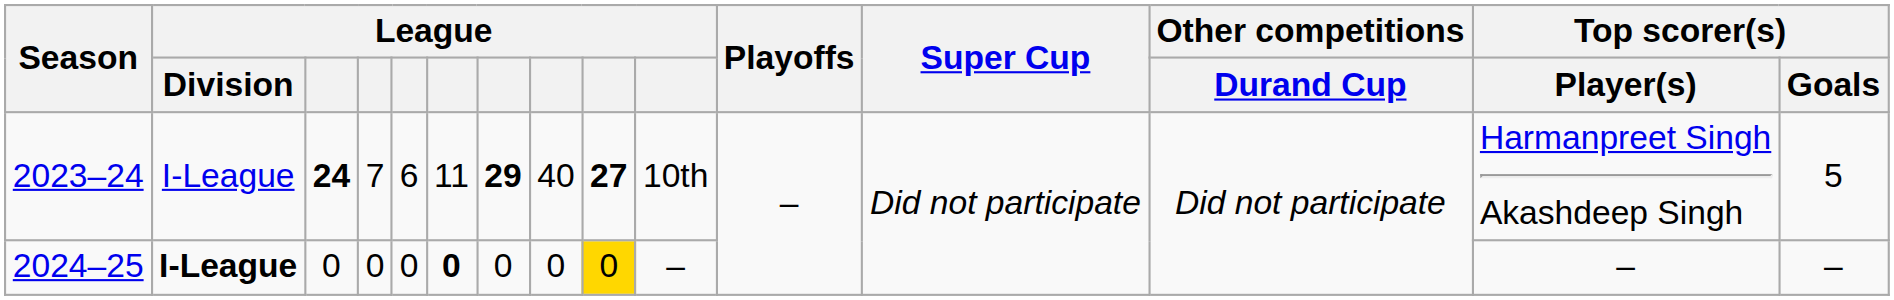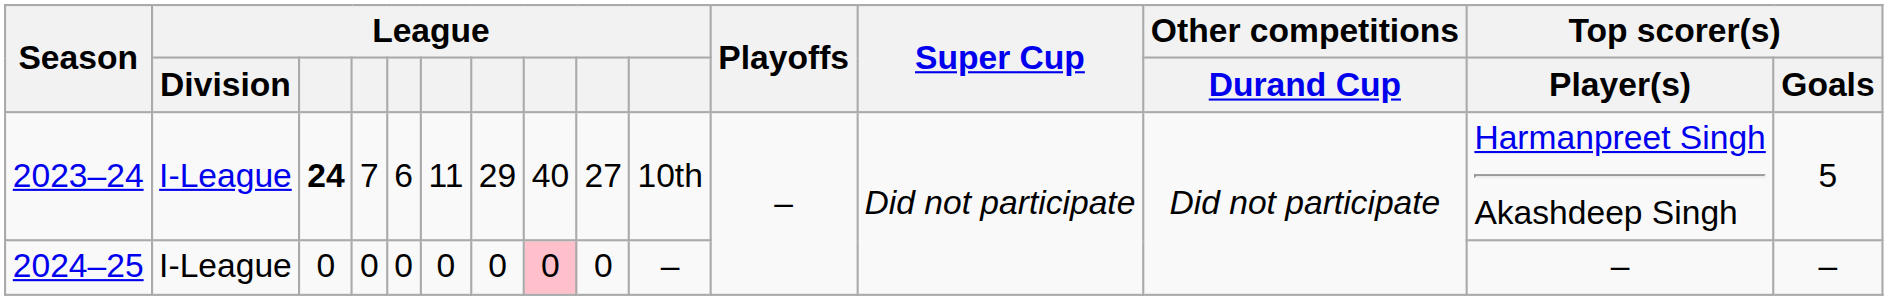(503, 175) bold -> (498, 175) normal
(609, 175) bold -> (603, 175) normal
(228, 266) bold -> (225, 266) normal
(451, 266) bold -> (446, 266) normal
(556, 266) no background -> (550, 266) pink background
(609, 266) gold background -> (603, 266) no background
